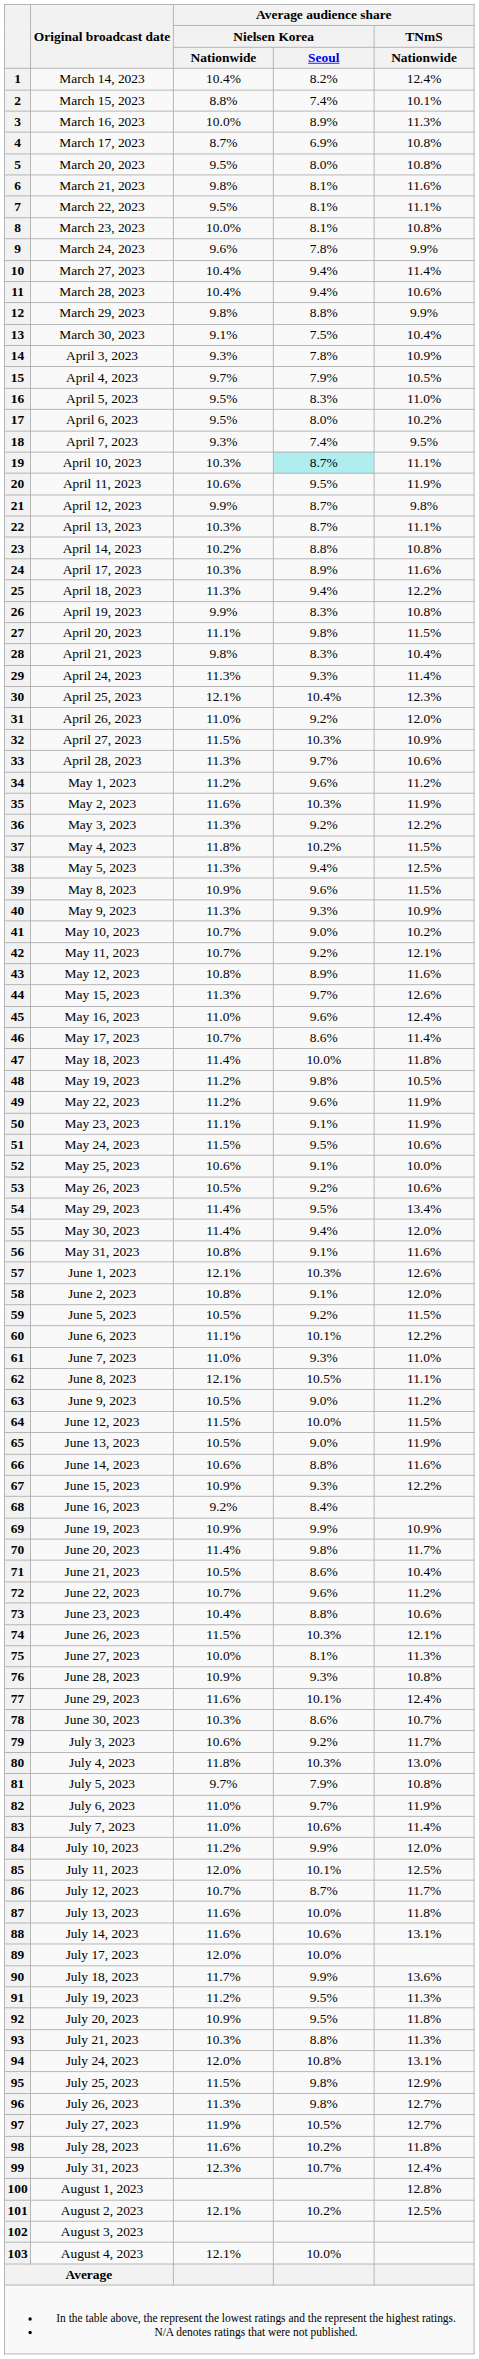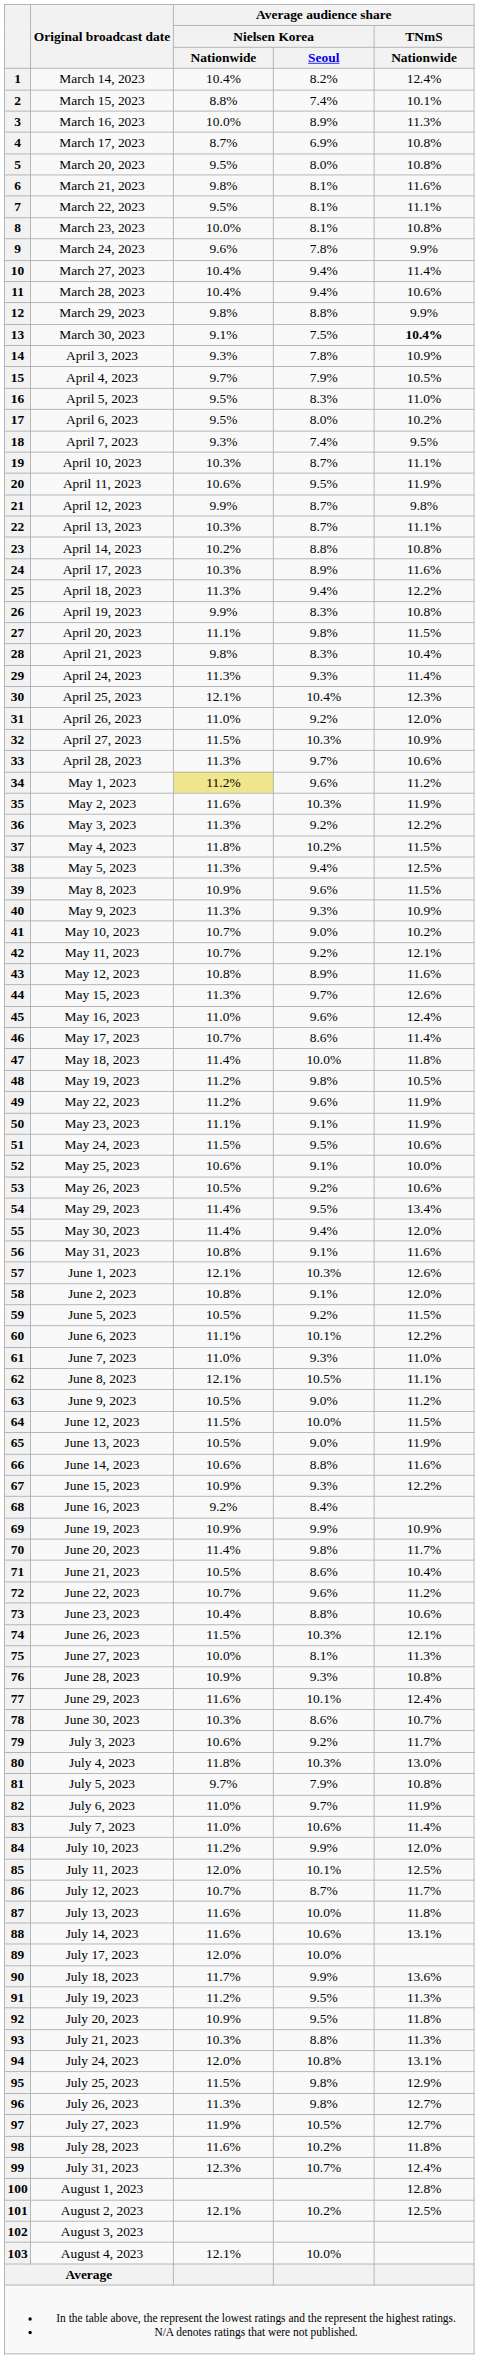(424, 334) normal -> (424, 334) bold
(324, 462) paleturquoise background -> (324, 462) no background
(223, 782) no background -> (223, 782) khaki background
